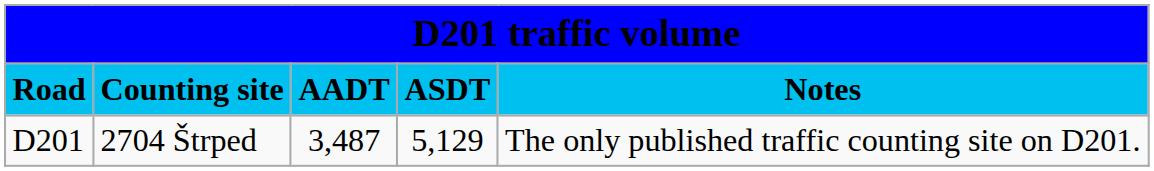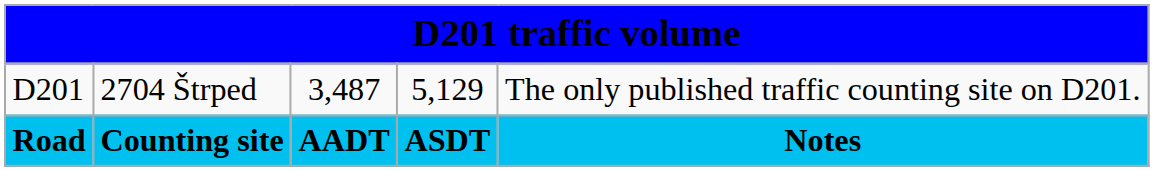rows swapped: (49, 89) <-> (48, 140)
